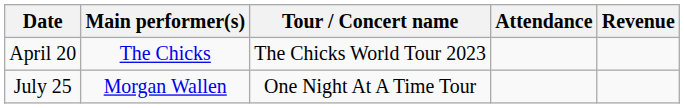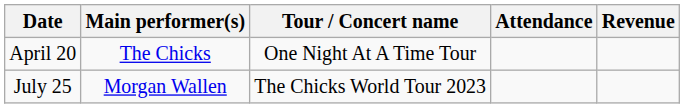(370, 53) The Chicks World Tour 2023 -> (370, 53) One Night At A Time Tour
(370, 86) One Night At A Time Tour -> (370, 86) The Chicks World Tour 2023
